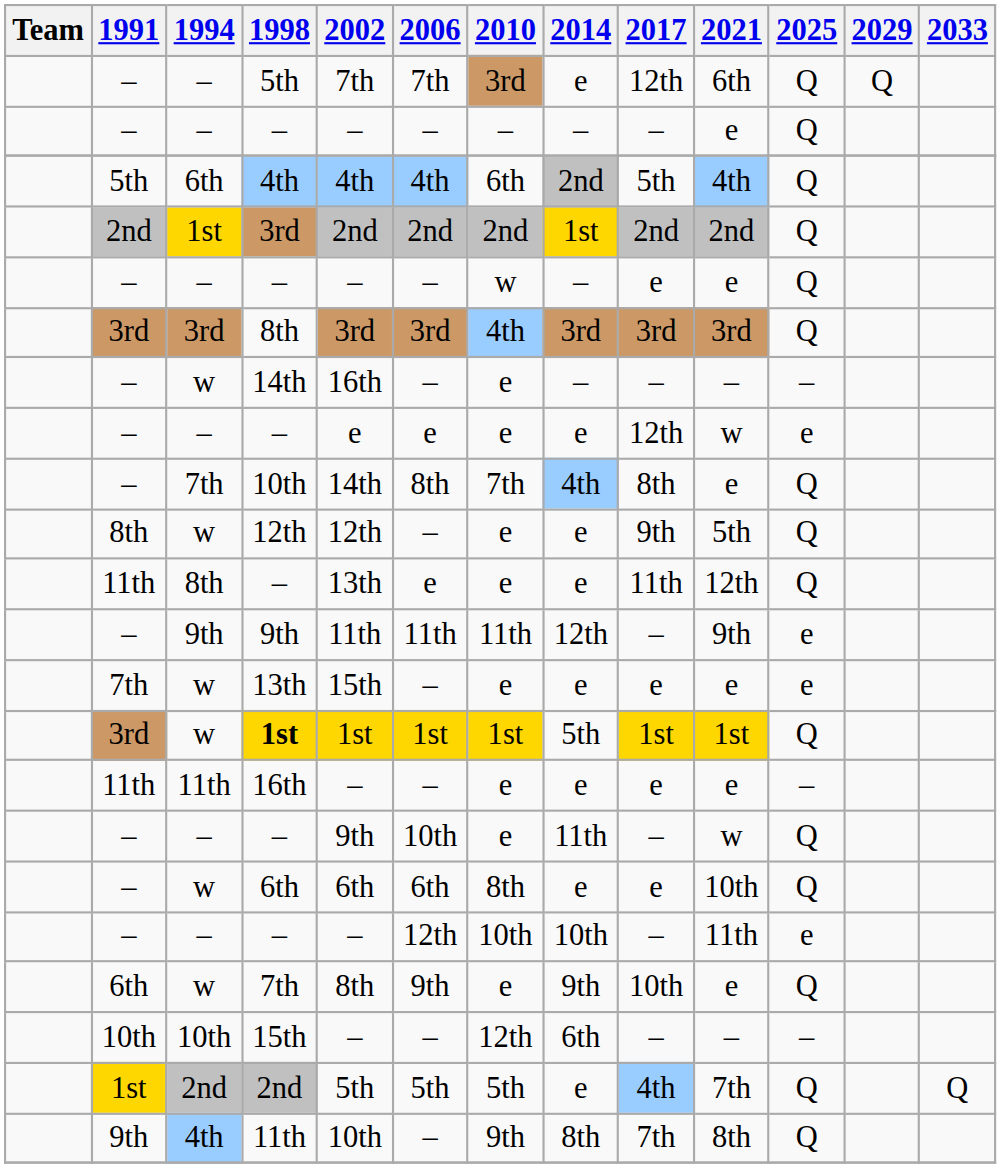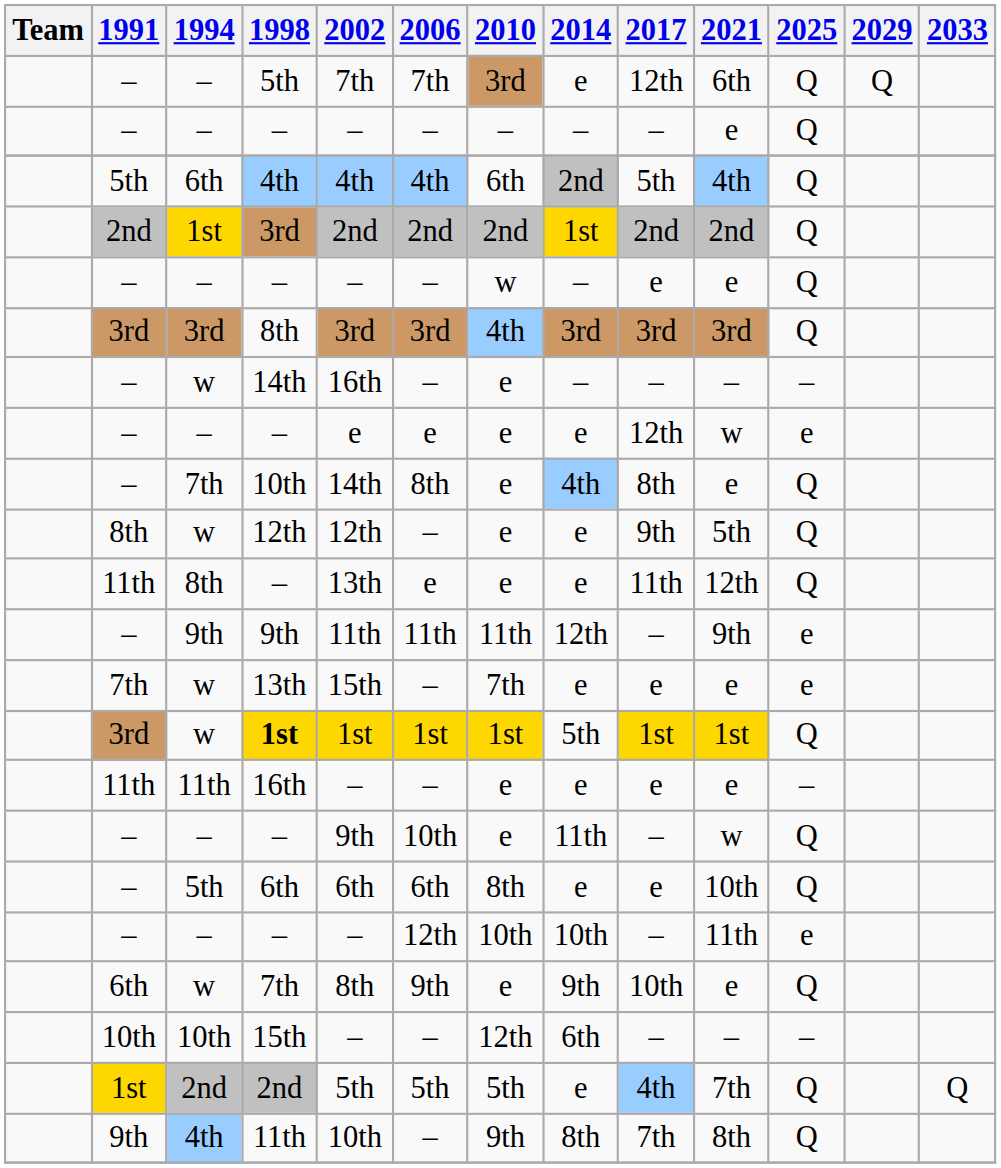(505, 483) 7th -> (505, 483) e
(505, 684) e -> (505, 684) 7th
(204, 886) w -> (204, 886) 5th
